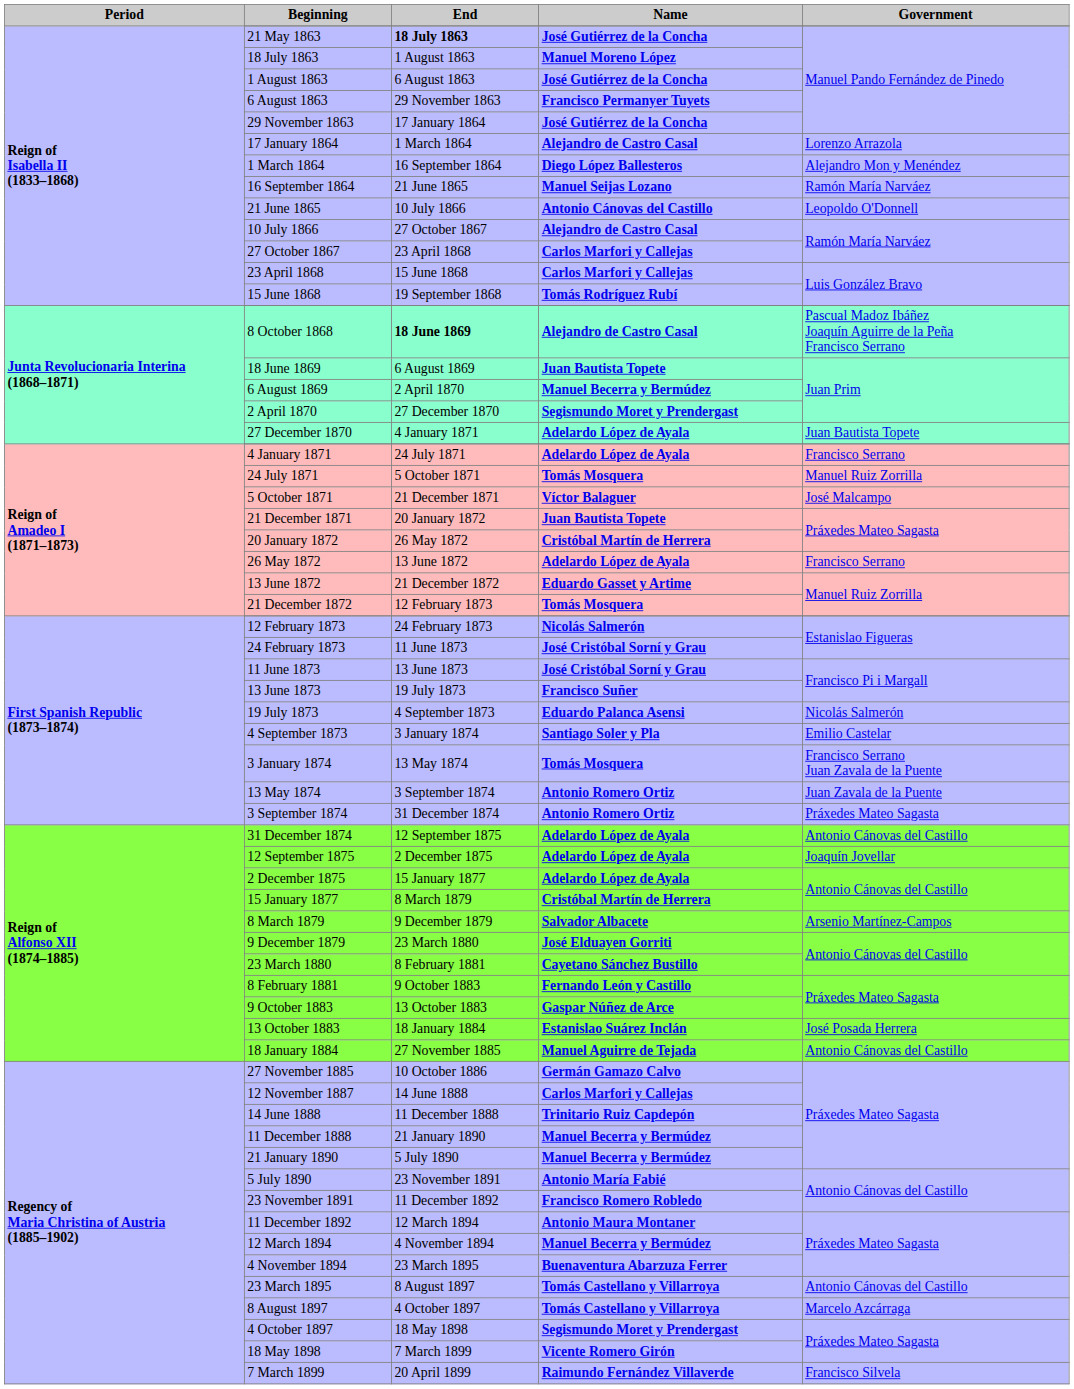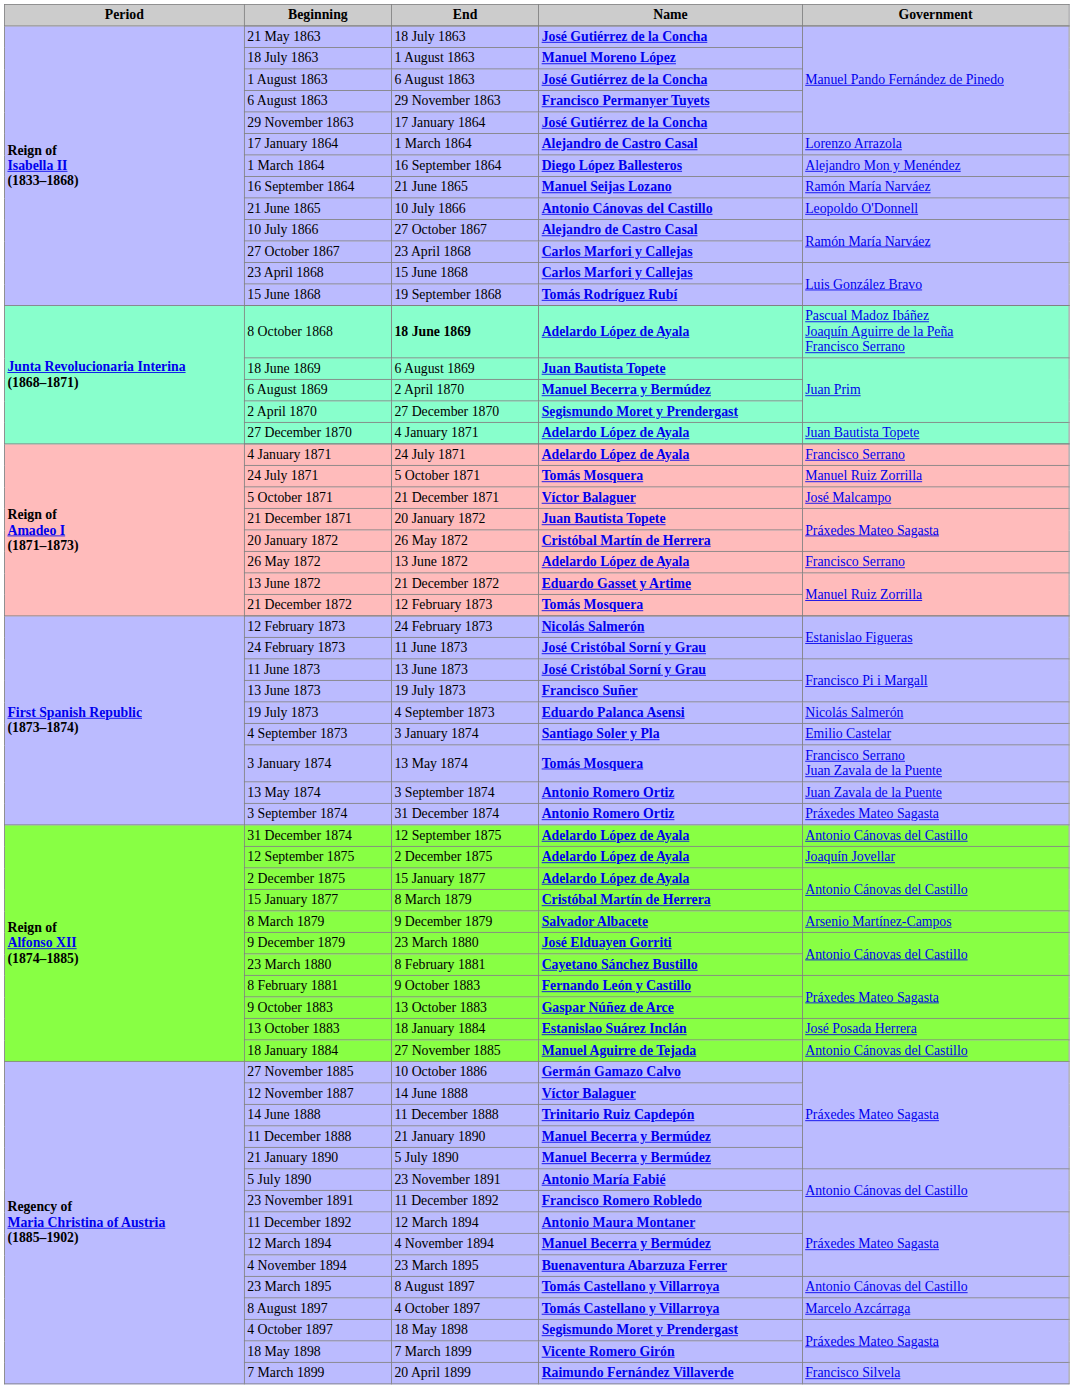(431, 36) bold -> (430, 36) normal
(620, 331) Alejandro de Castro Casal -> (615, 331) Adelardo López de Ayala
(617, 1093) Carlos Marfori y Callejas -> (589, 1093) Víctor Balaguer
